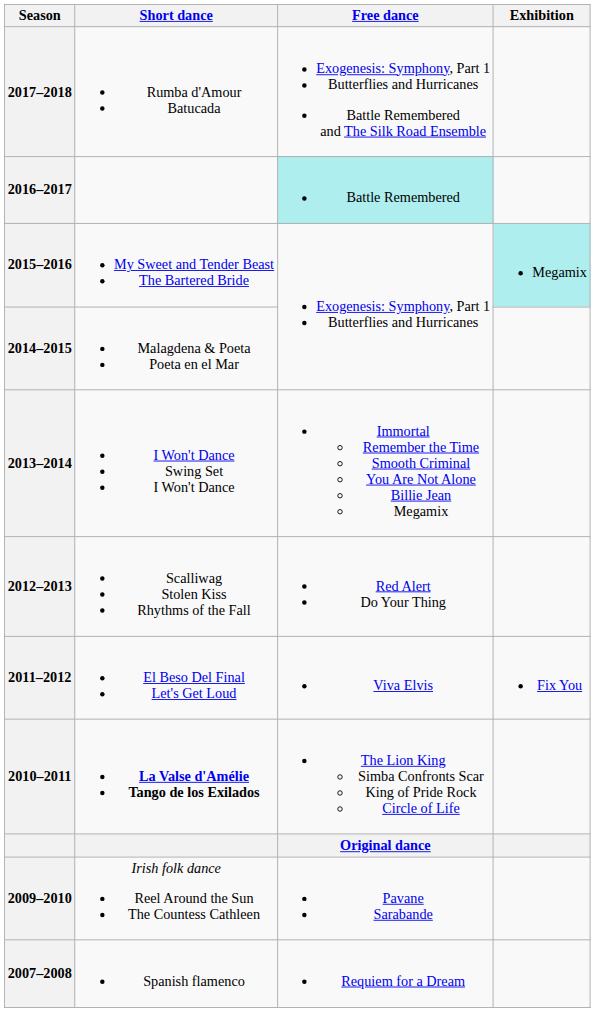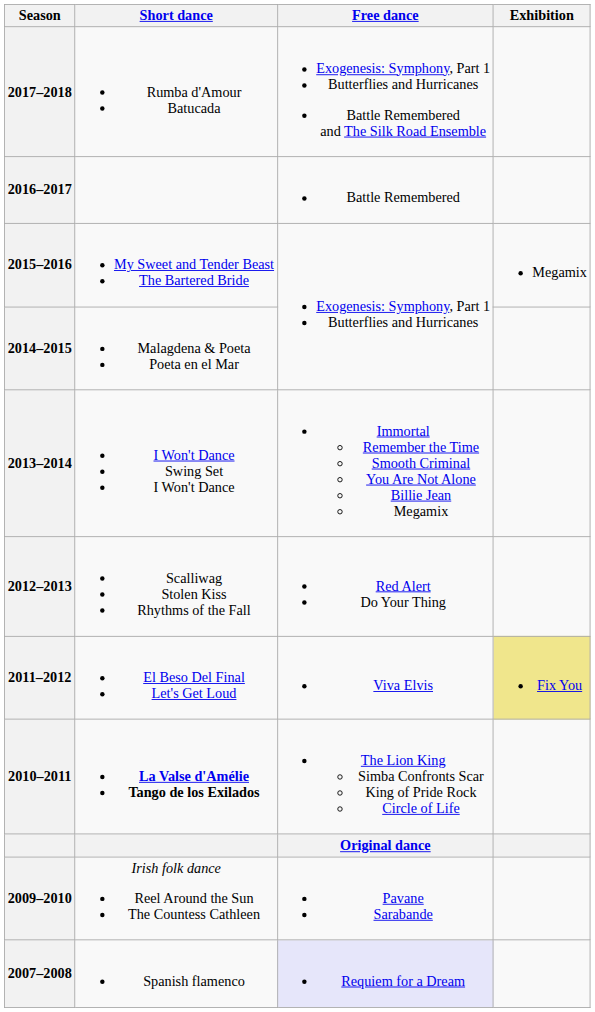(385, 198) paleturquoise background -> (385, 198) no background
(542, 273) paleturquoise background -> (542, 273) no background
(542, 686) no background -> (542, 686) khaki background
(385, 981) no background -> (385, 981) lavender background
